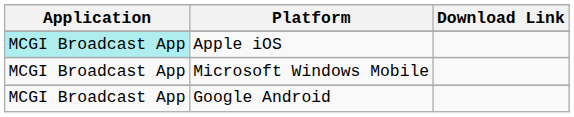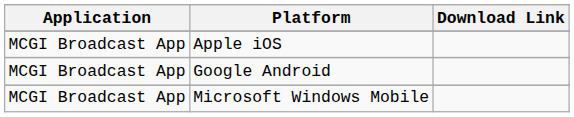(97, 45) paleturquoise background -> (97, 45) no background
rows swapped: (262, 98) <-> (311, 71)
